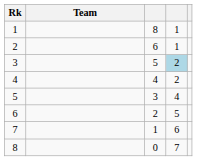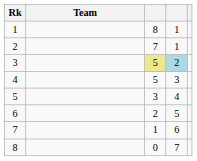(155, 46) 6 -> (155, 46) 7
(155, 63) no background -> (155, 63) khaki background
(155, 80) 4 -> (155, 80) 5
(177, 80) 2 -> (177, 80) 3
